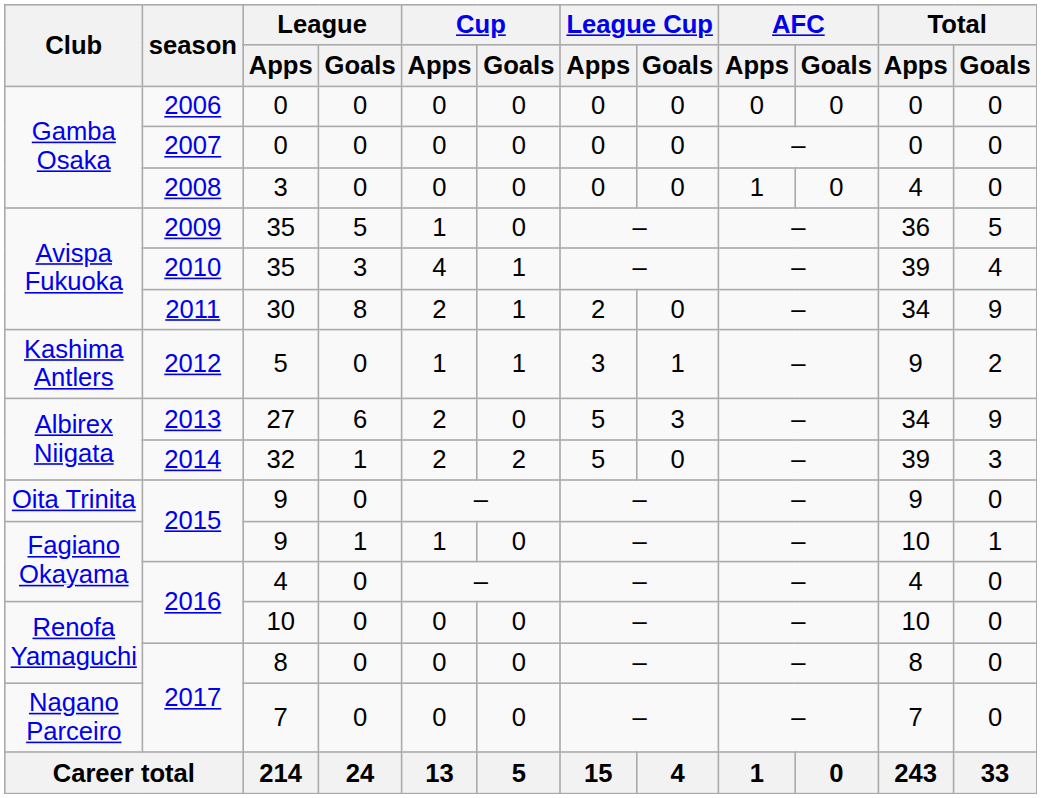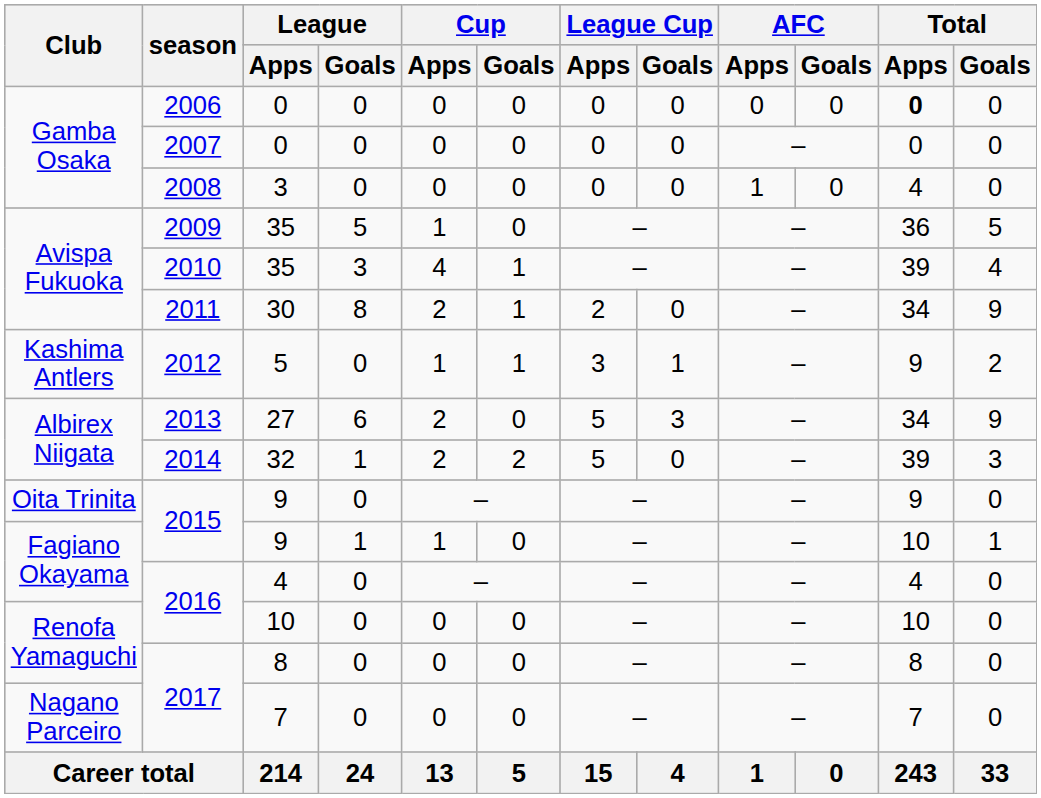(916, 106) normal -> (916, 106) bold
